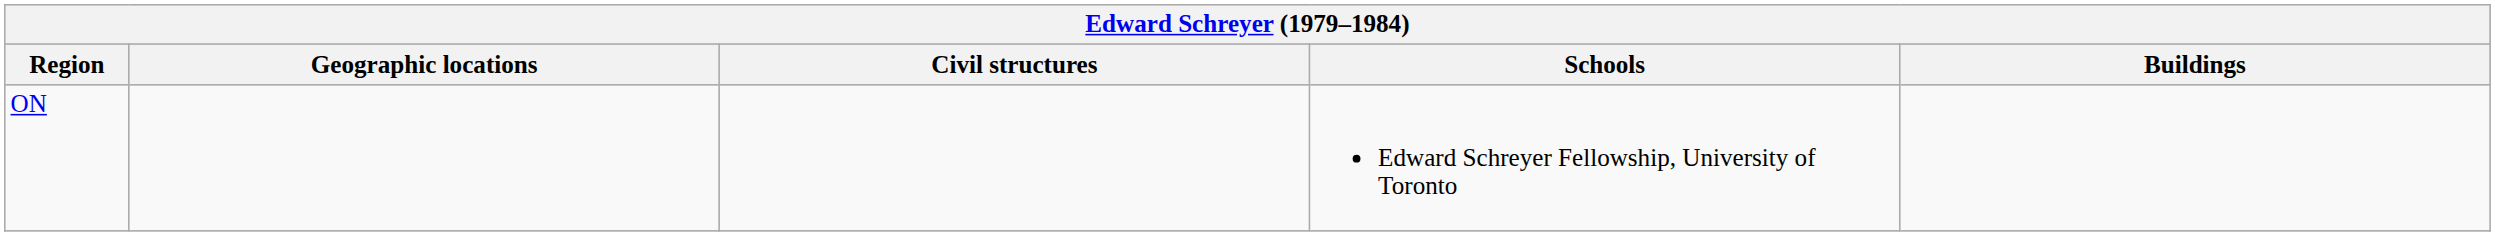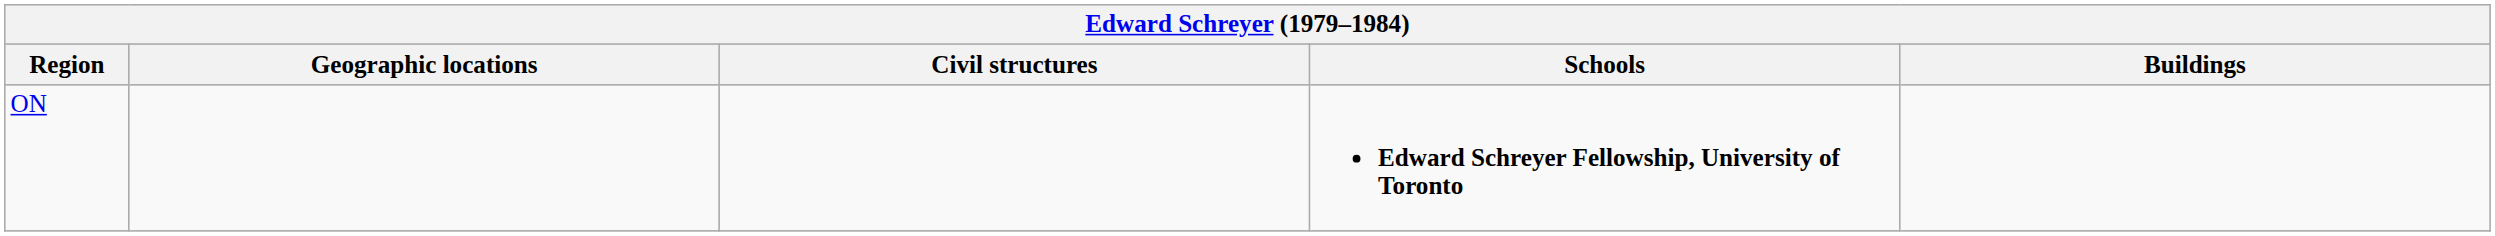(1605, 172) normal -> (1605, 172) bold
